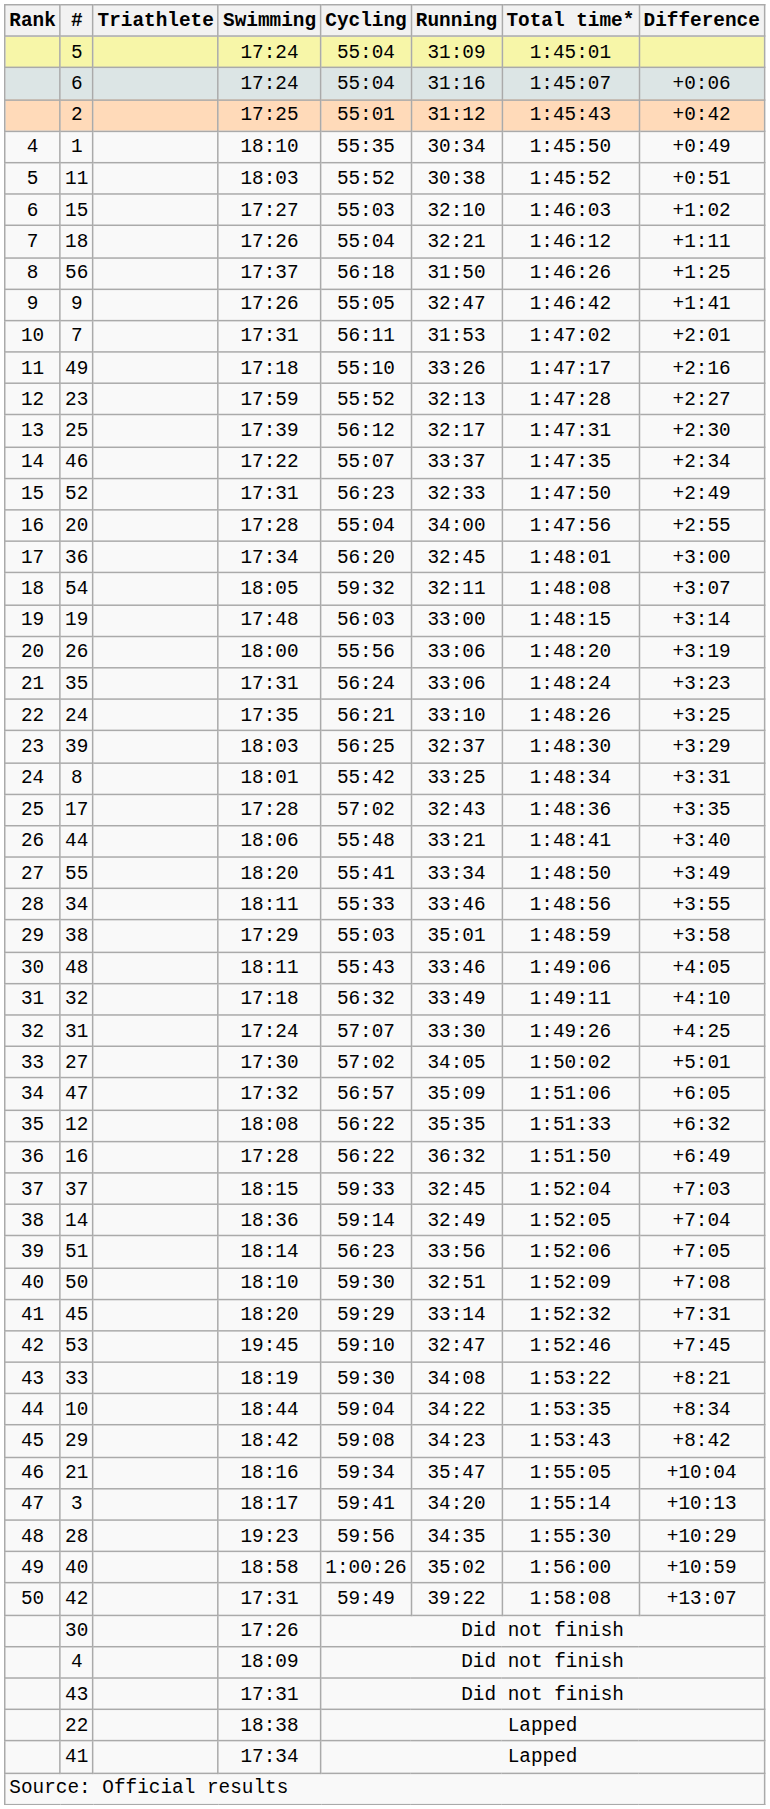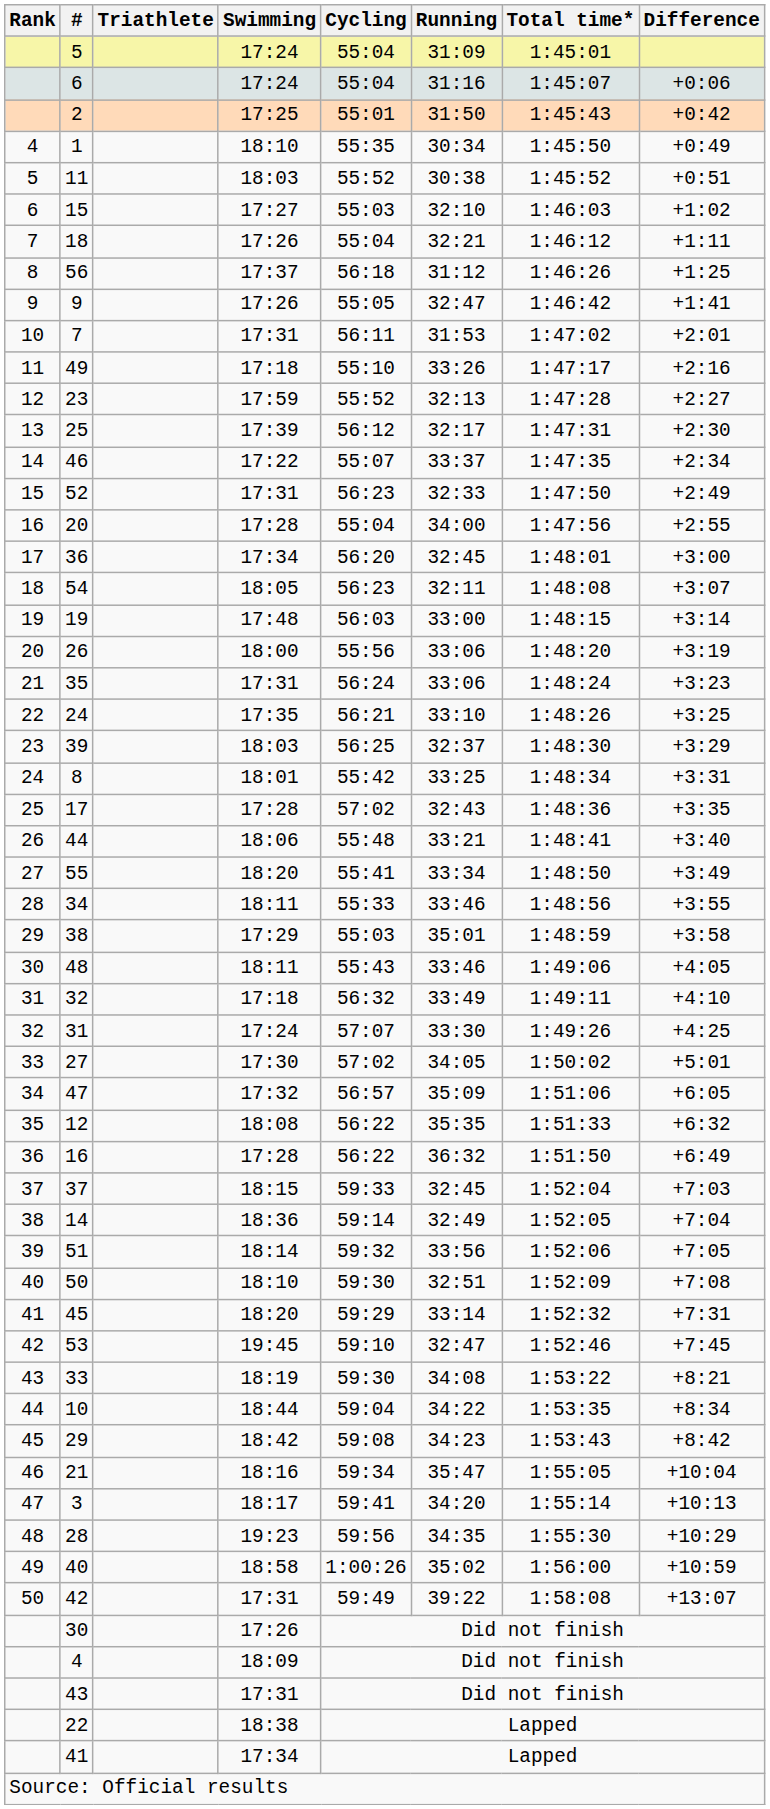(457, 115) 31:12 -> (457, 115) 31:50
(457, 273) 31:50 -> (457, 273) 31:12
(366, 589) 59:32 -> (366, 589) 56:23
(366, 1252) 56:23 -> (366, 1252) 59:32
